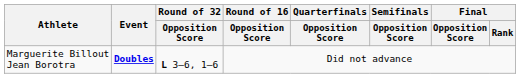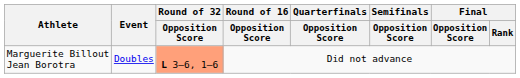(134, 59) bold -> (134, 59) normal
(190, 65) no background -> (190, 65) lightsalmon background
